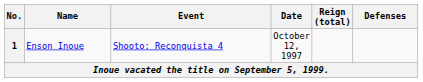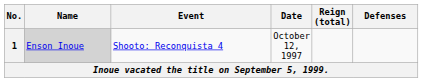(55, 46) no background -> (55, 46) lightgrey background
